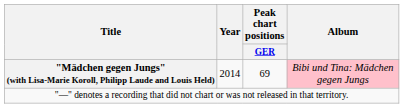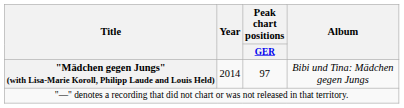(265, 73) 69 -> (265, 73) 97
(343, 73) pink background -> (343, 73) no background
